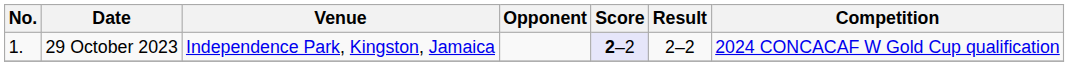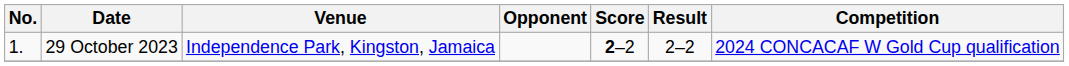(620, 46) lavender background -> (620, 46) no background
